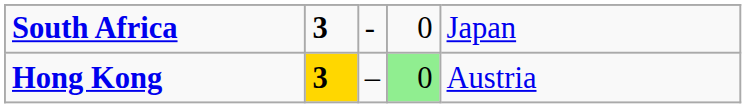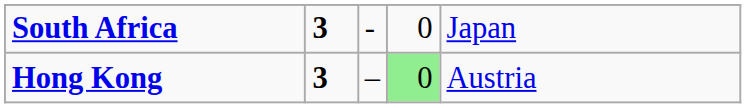(320, 77) gold background -> (320, 77) no background
